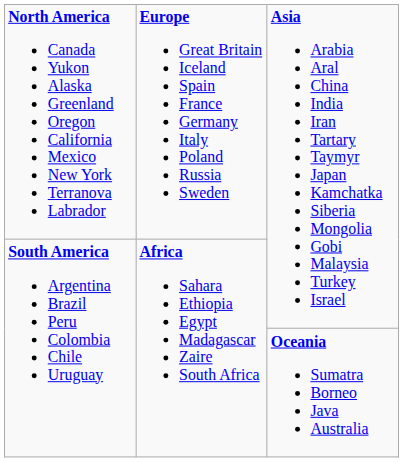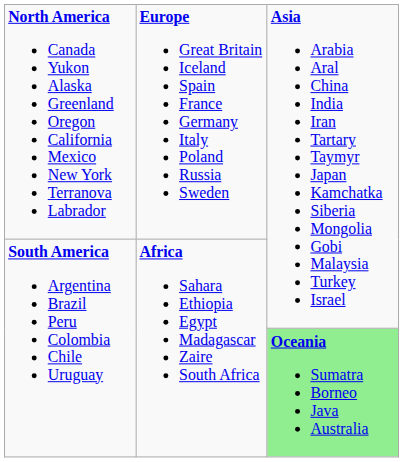(333, 385) no background -> (333, 385) lightgreen background
